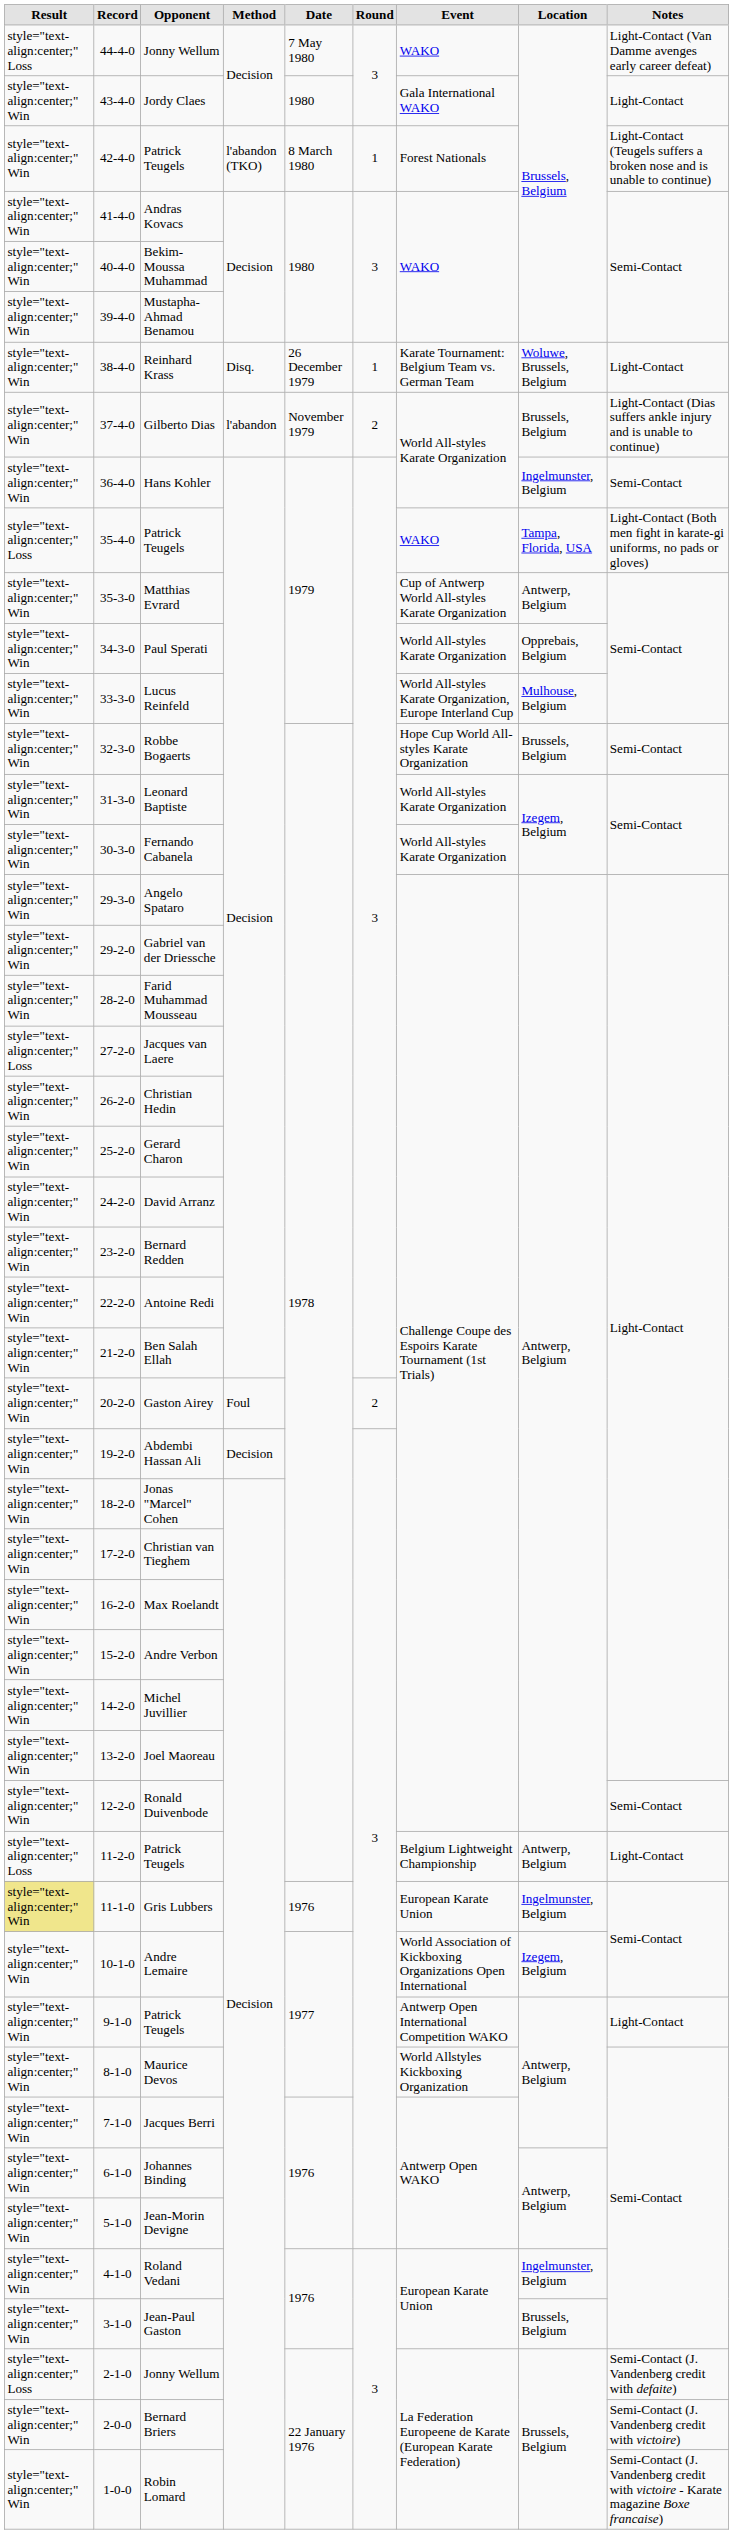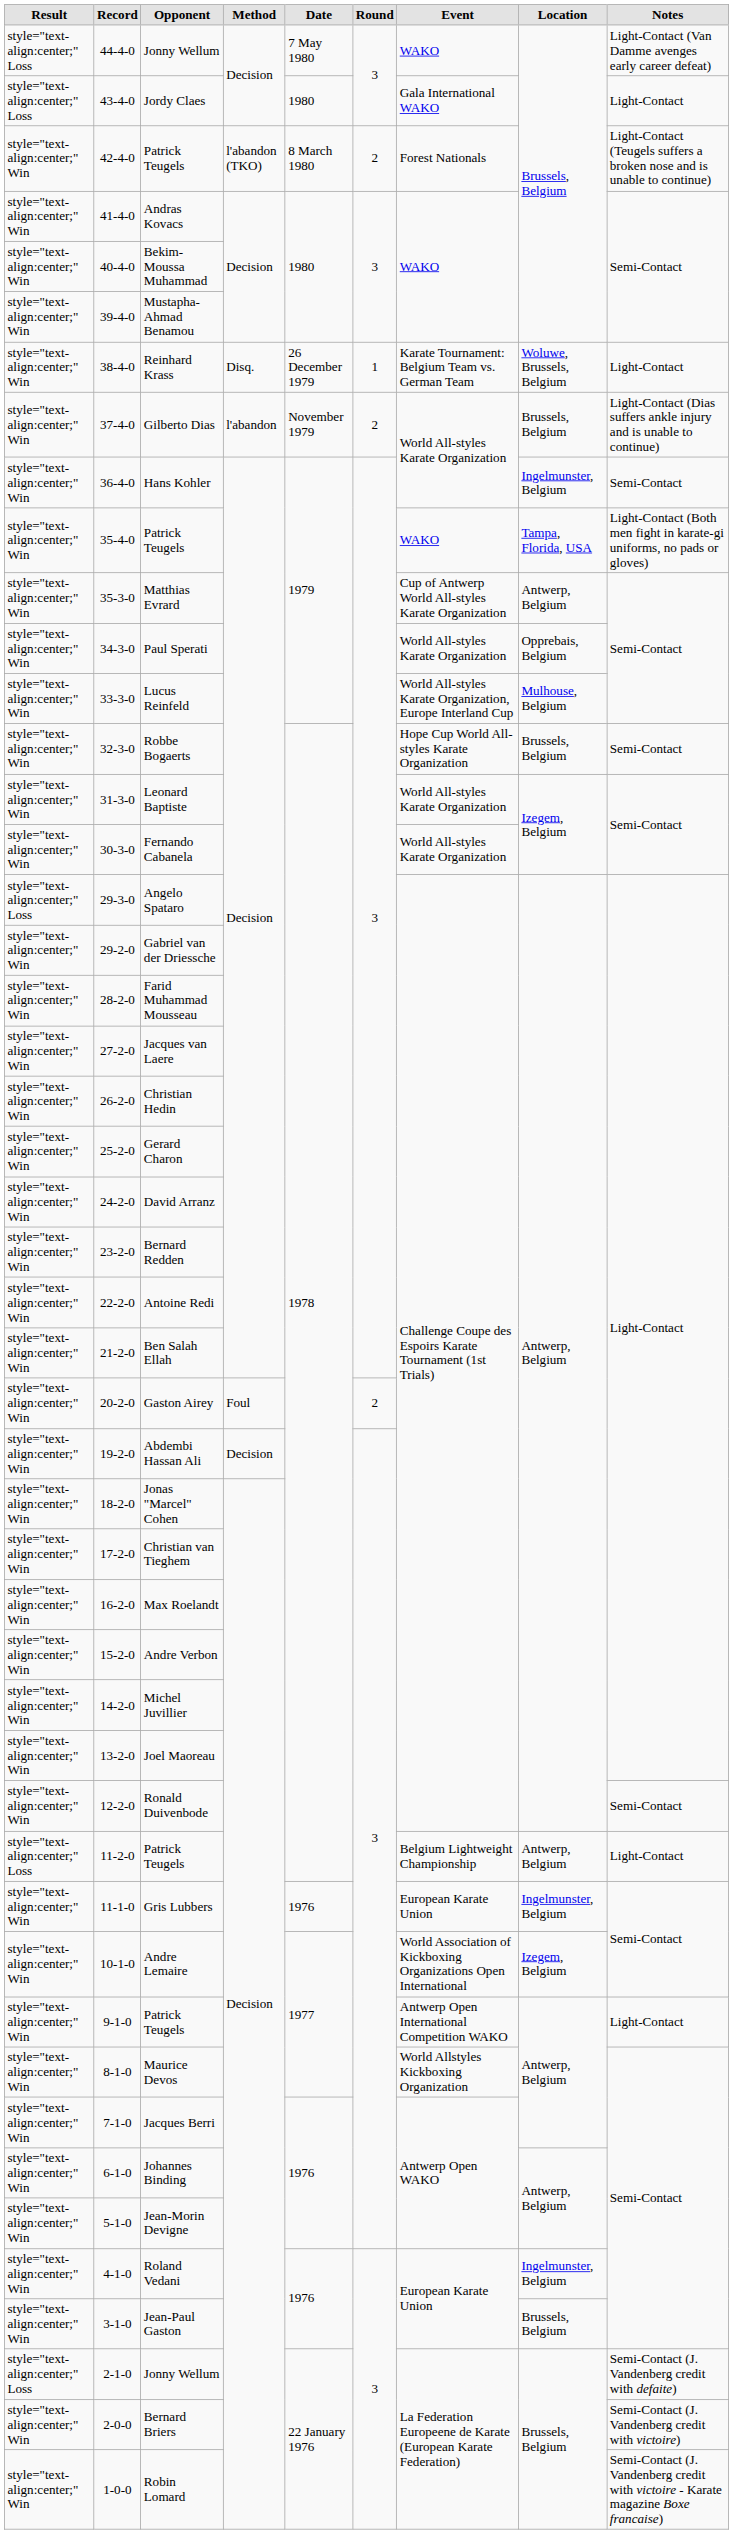(43, 100) style="text-align:center;" Win -> (43, 100) style="text-align:center;" Loss
(375, 158) 1 -> (375, 158) 2
(43, 540) style="text-align:center;" Loss -> (43, 540) style="text-align:center;" Win
(43, 899) style="text-align:center;" Win -> (43, 899) style="text-align:center;" Loss
(43, 1050) style="text-align:center;" Loss -> (43, 1050) style="text-align:center;" Win
(43, 1906) khaki background -> (43, 1906) no background
